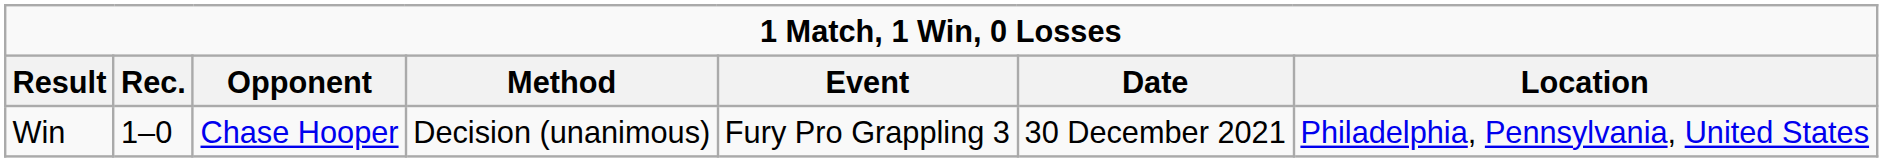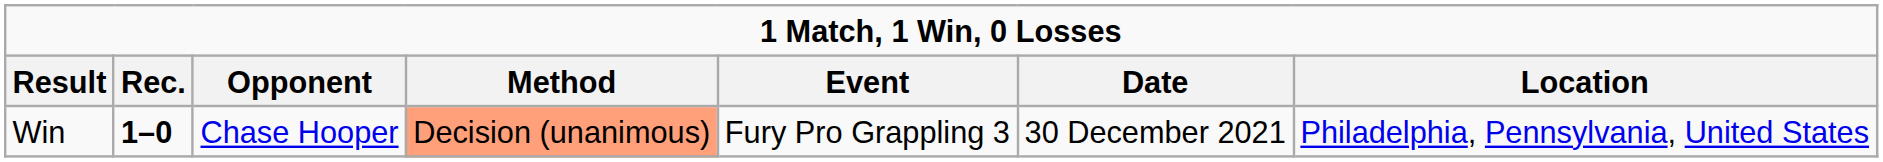(147, 132) normal -> (147, 132) bold
(562, 132) no background -> (562, 132) lightsalmon background
